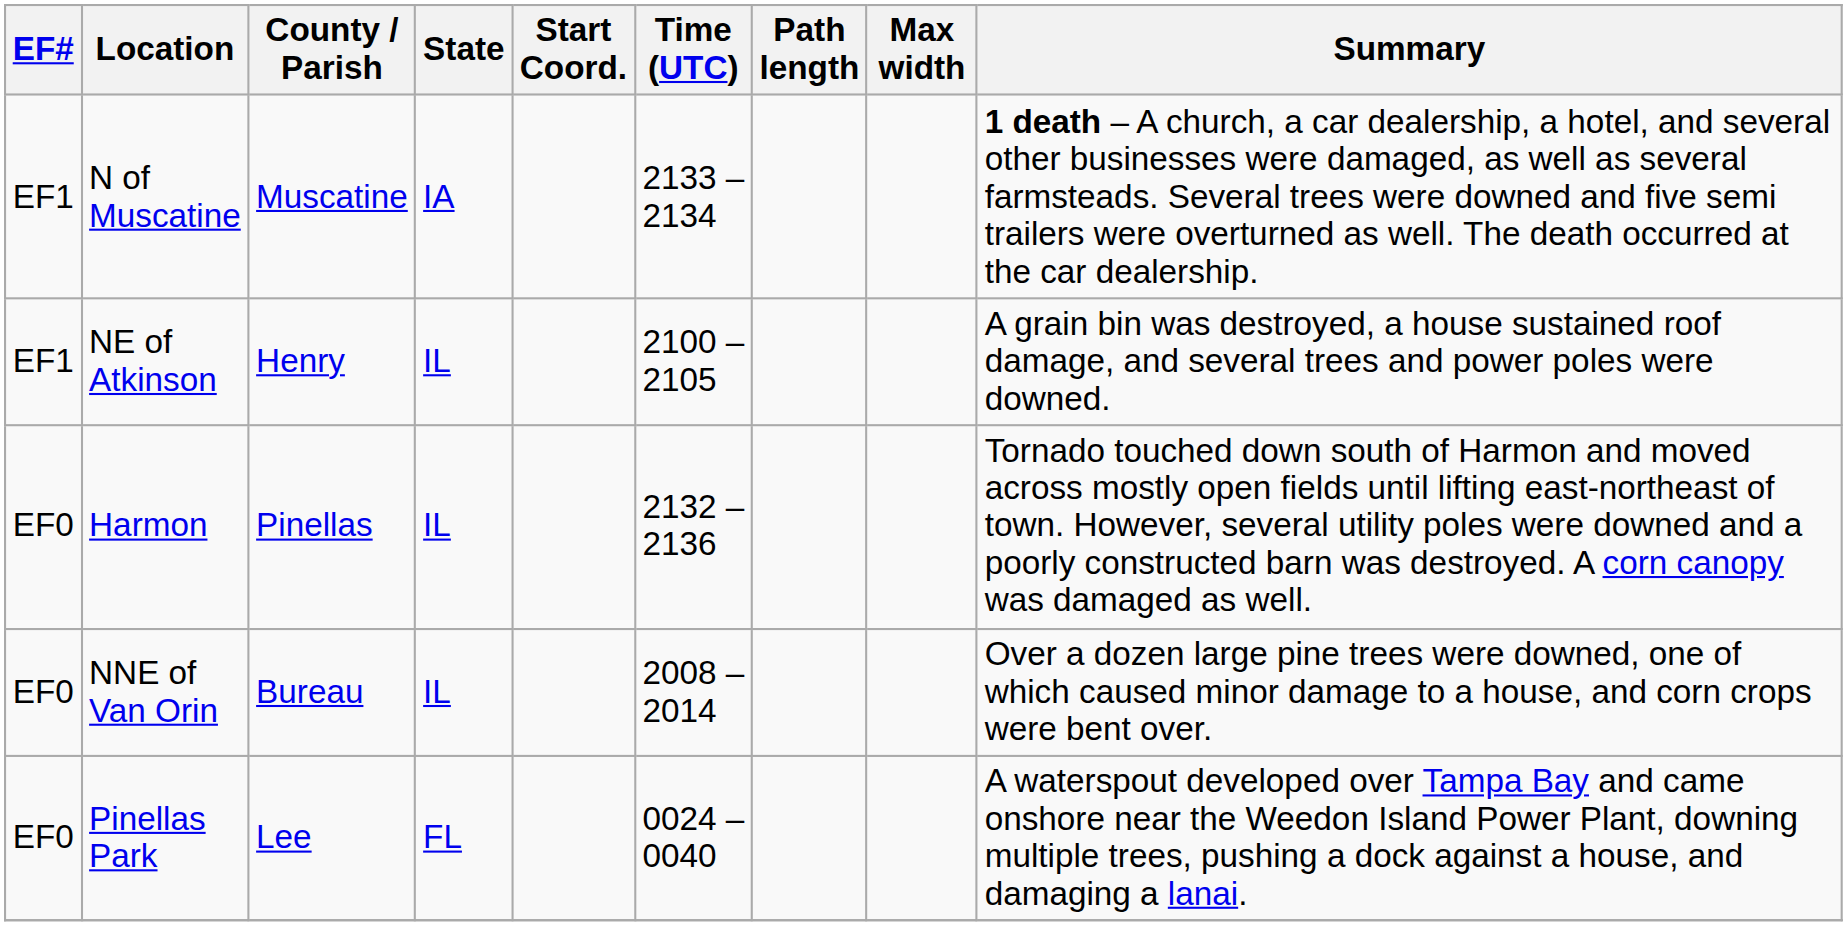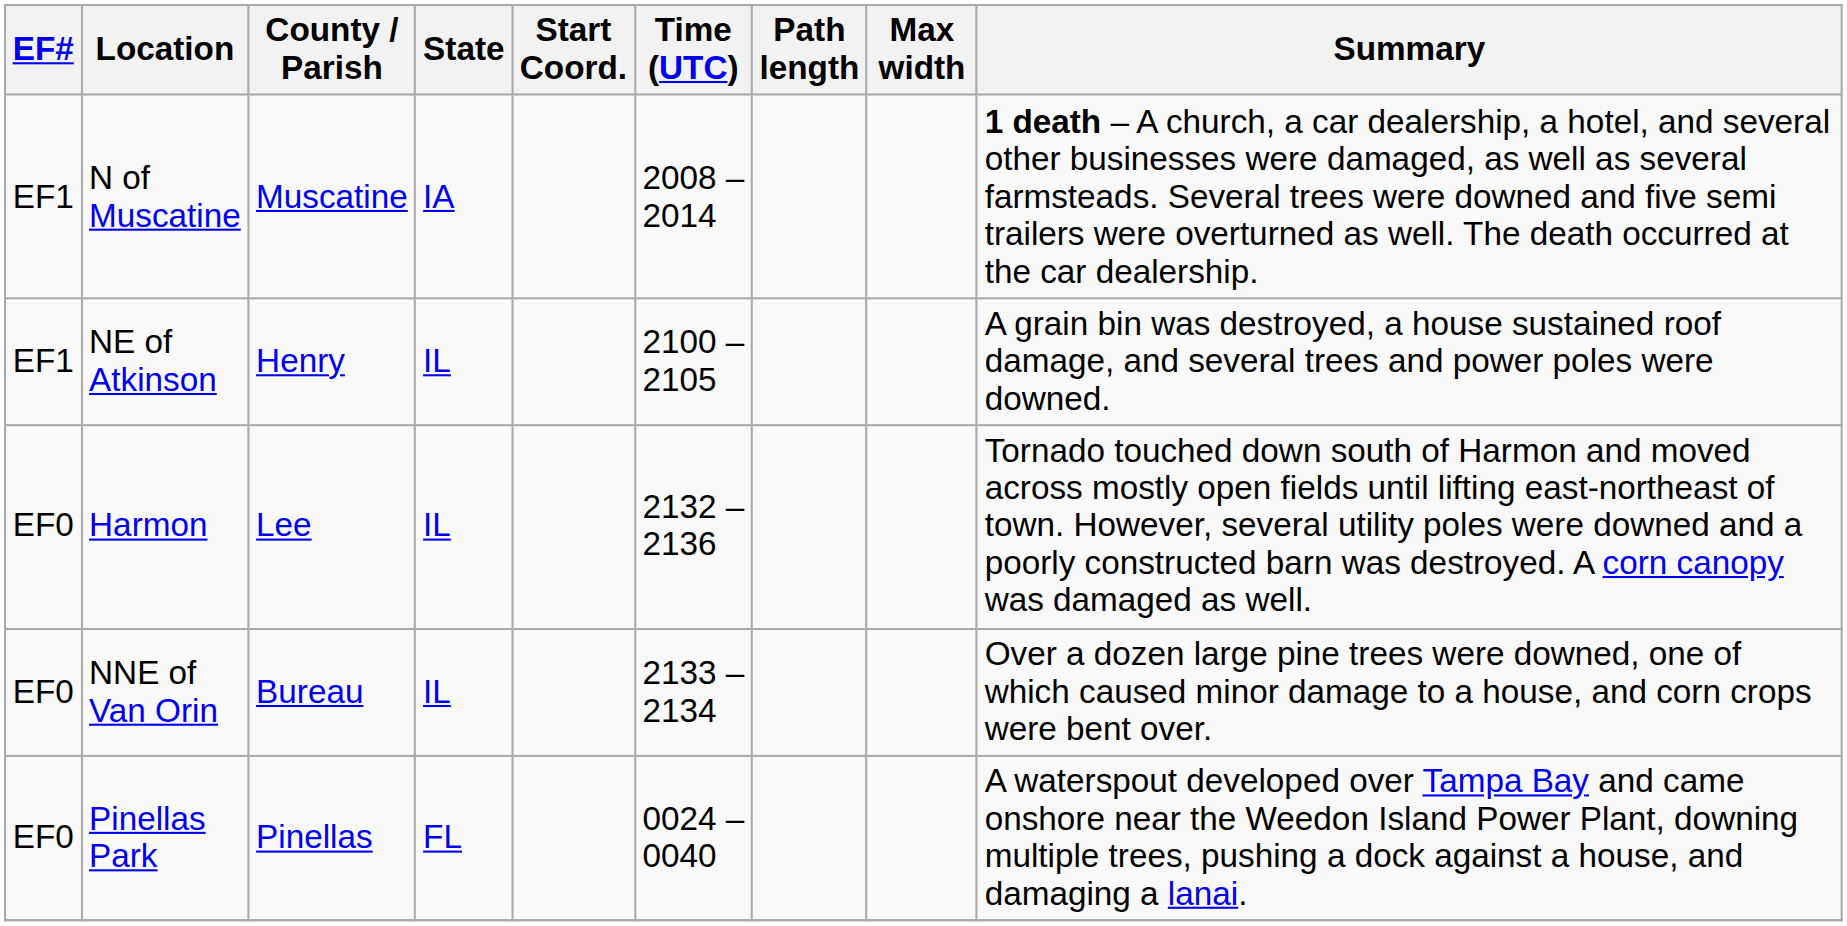(693, 195) 2133 – 2134 -> (693, 195) 2008 – 2014
(314, 526) Pinellas -> (284, 526) Lee
(693, 691) 2008 – 2014 -> (693, 691) 2133 – 2134
(284, 837) Lee -> (314, 837) Pinellas
